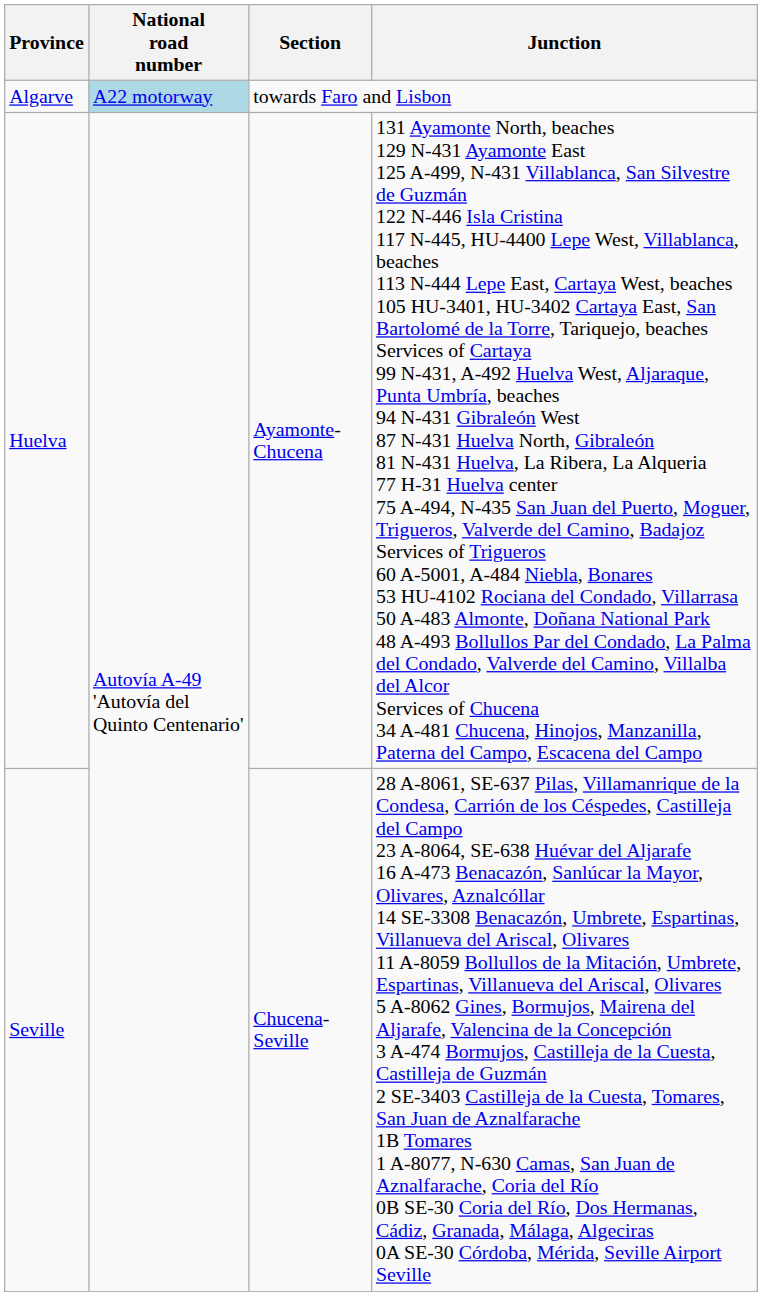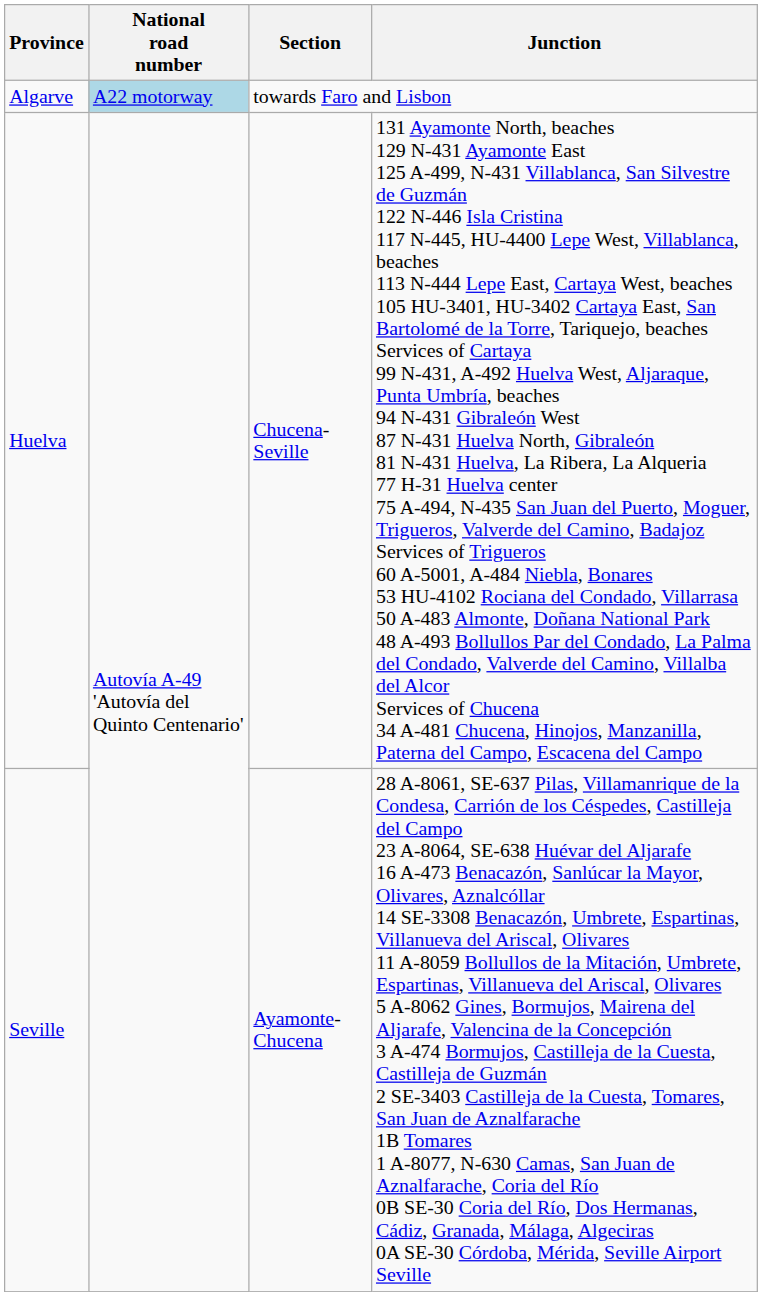(297, 440) Ayamonte-Chucena -> (291, 440) Chucena-Seville
(291, 1029) Chucena-Seville -> (297, 1029) Ayamonte-Chucena
